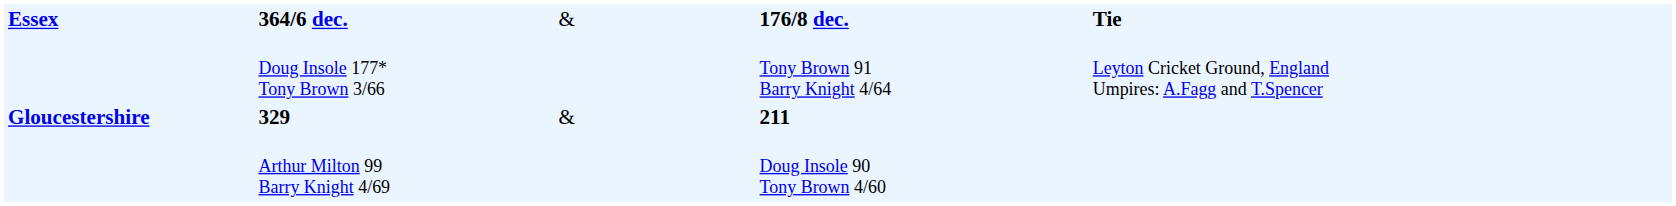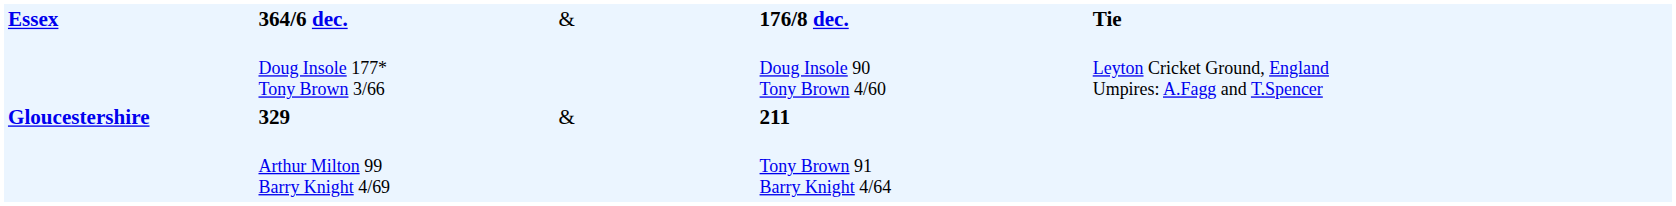(825, 79) Tony Brown 91 Barry Knight 4/64 -> (823, 79) Doug Insole 90 Tony Brown 4/60
(823, 176) Doug Insole 90 Tony Brown 4/60 -> (825, 176) Tony Brown 91 Barry Knight 4/64
